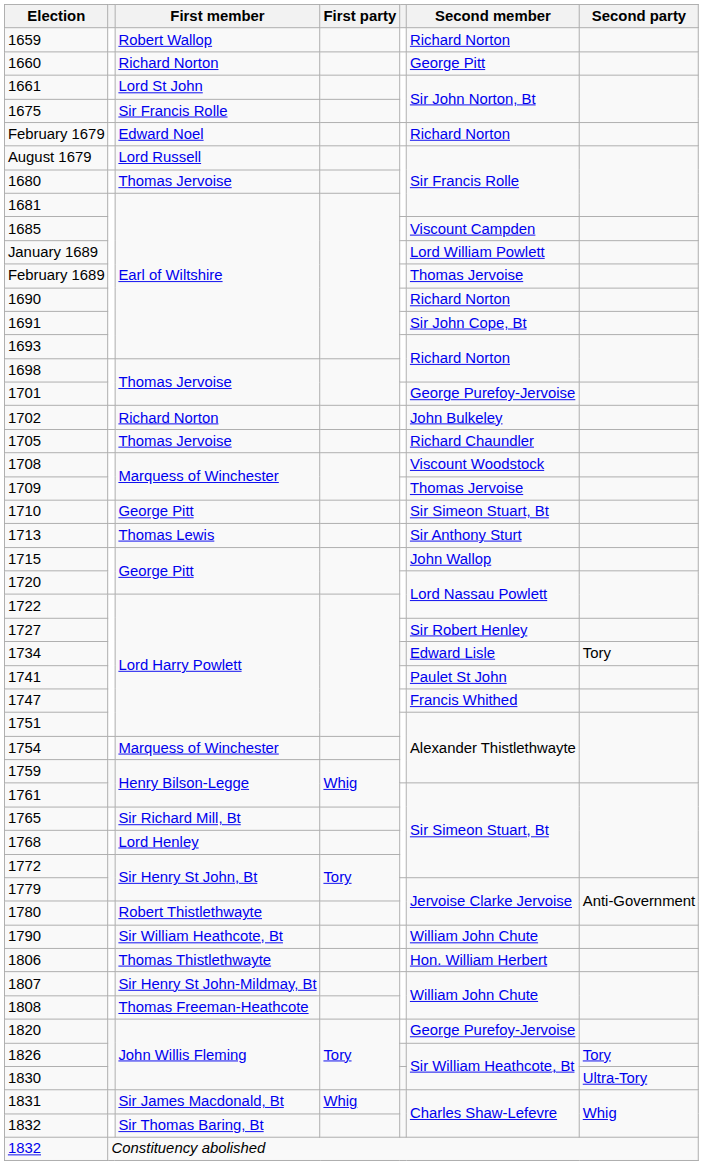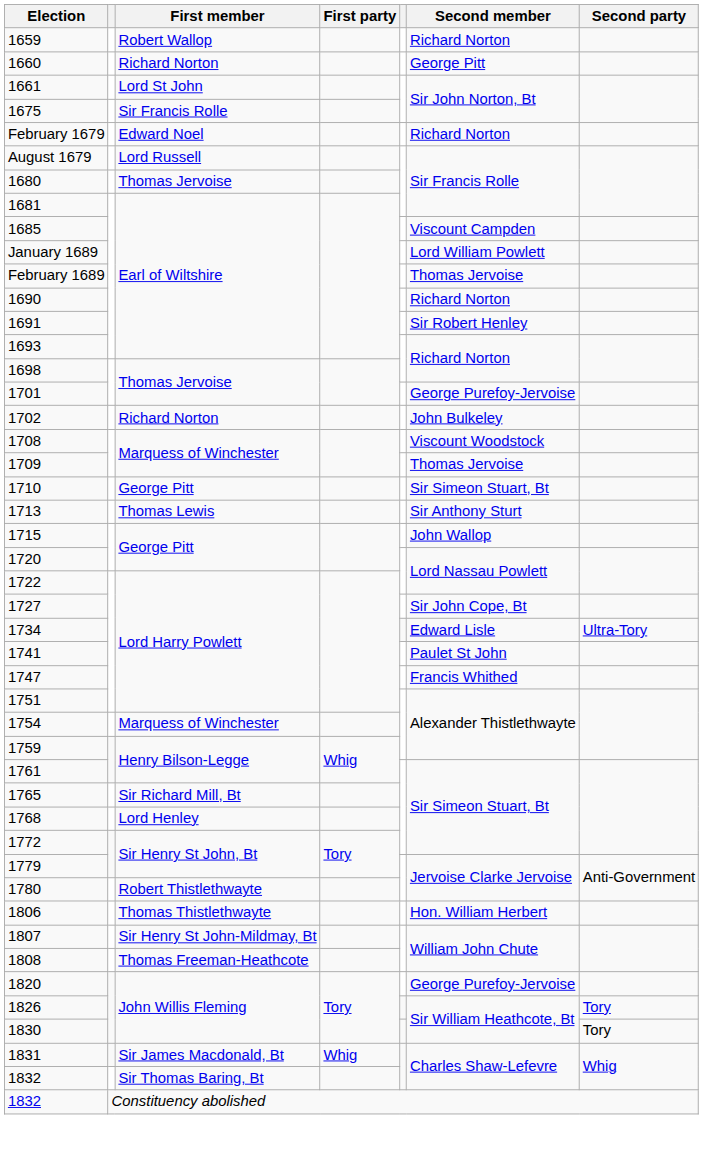(468, 323) Sir John Cope, Bt -> (469, 323) Sir Robert Henley
- row: (24, 441)
(469, 629) Sir Robert Henley -> (468, 606) Sir John Cope, Bt
(597, 653) Tory -> (615, 629) Ultra-Tory
- row: (24, 936)
(615, 1078) Ultra-Tory -> (597, 1031) Tory
